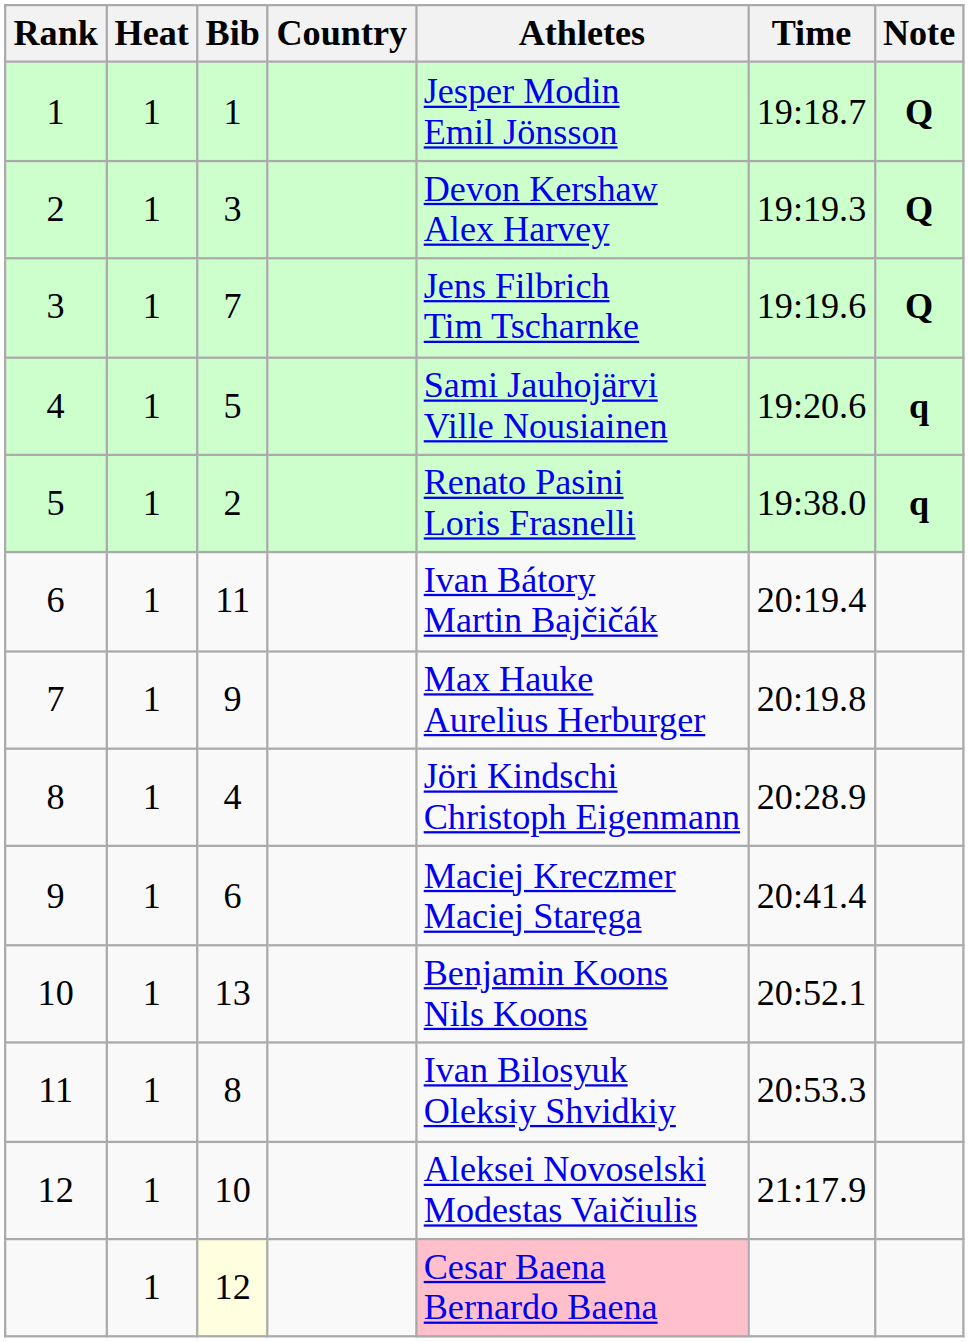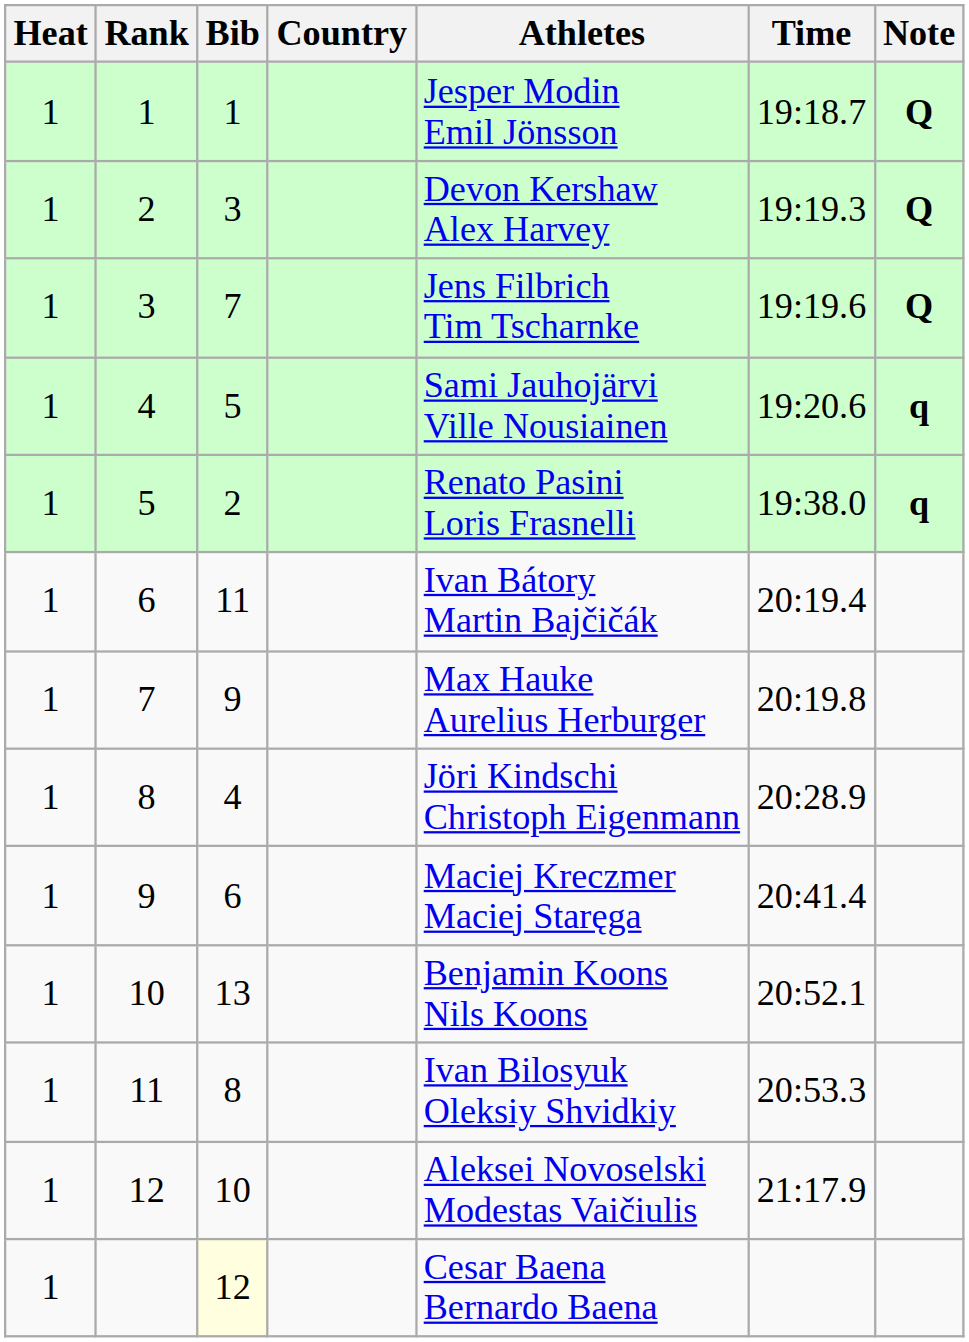columns swapped: (56, 33) <-> (152, 33)
(541, 1287) pink background -> (541, 1287) no background
